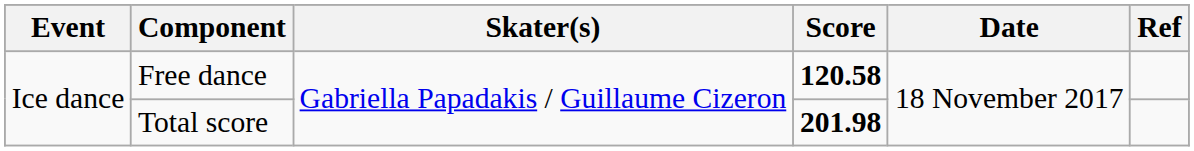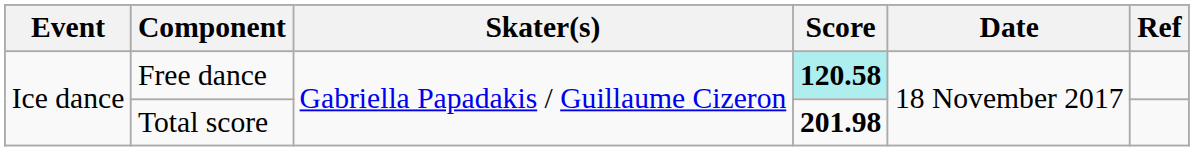(841, 74) no background -> (841, 74) paleturquoise background
